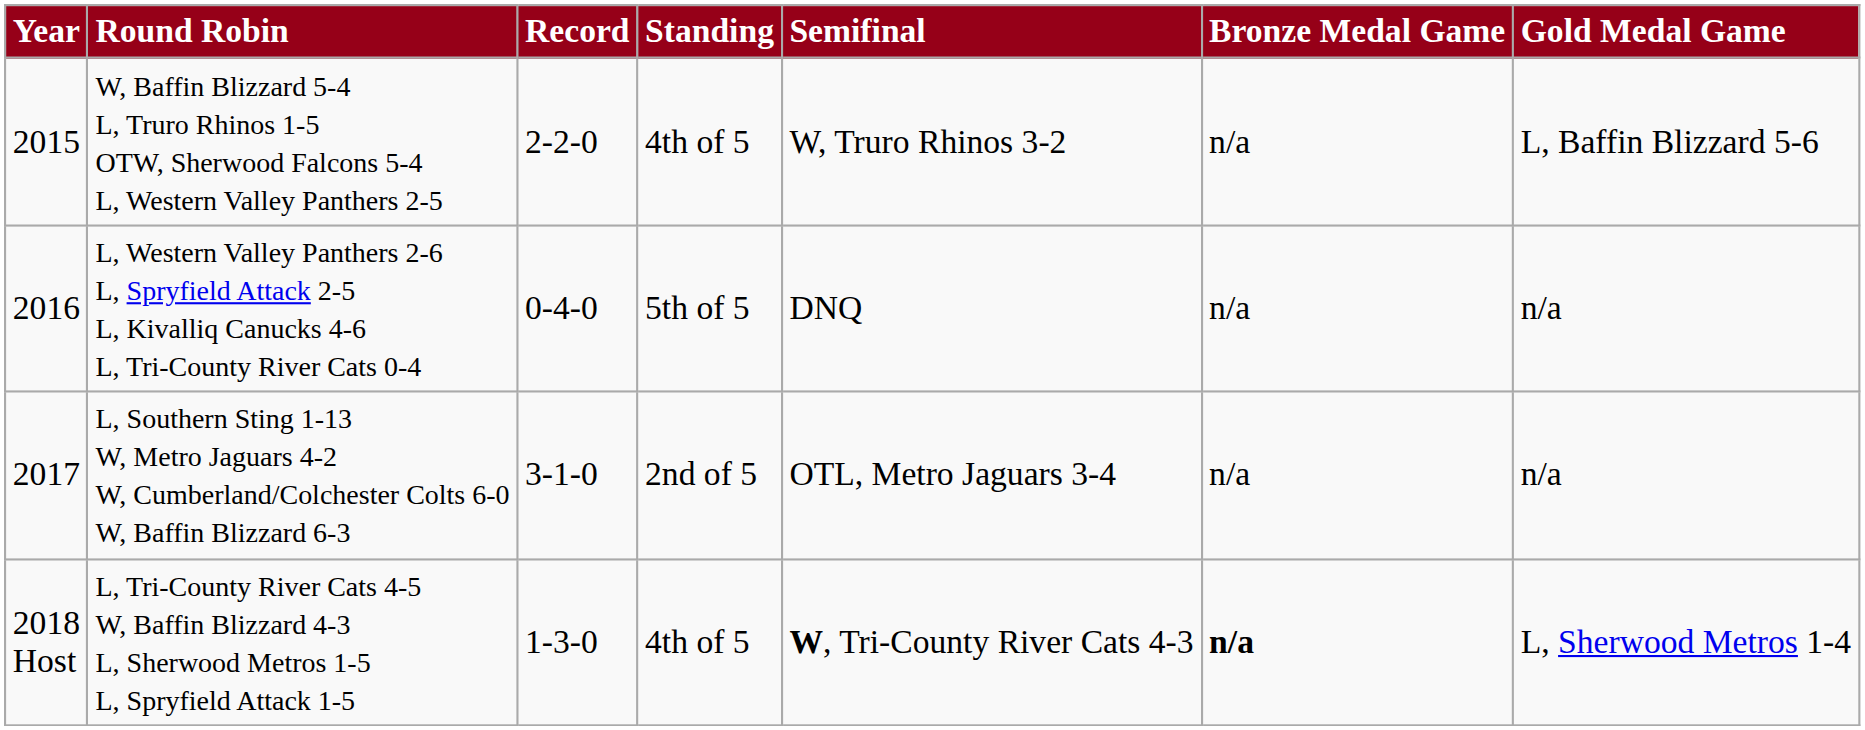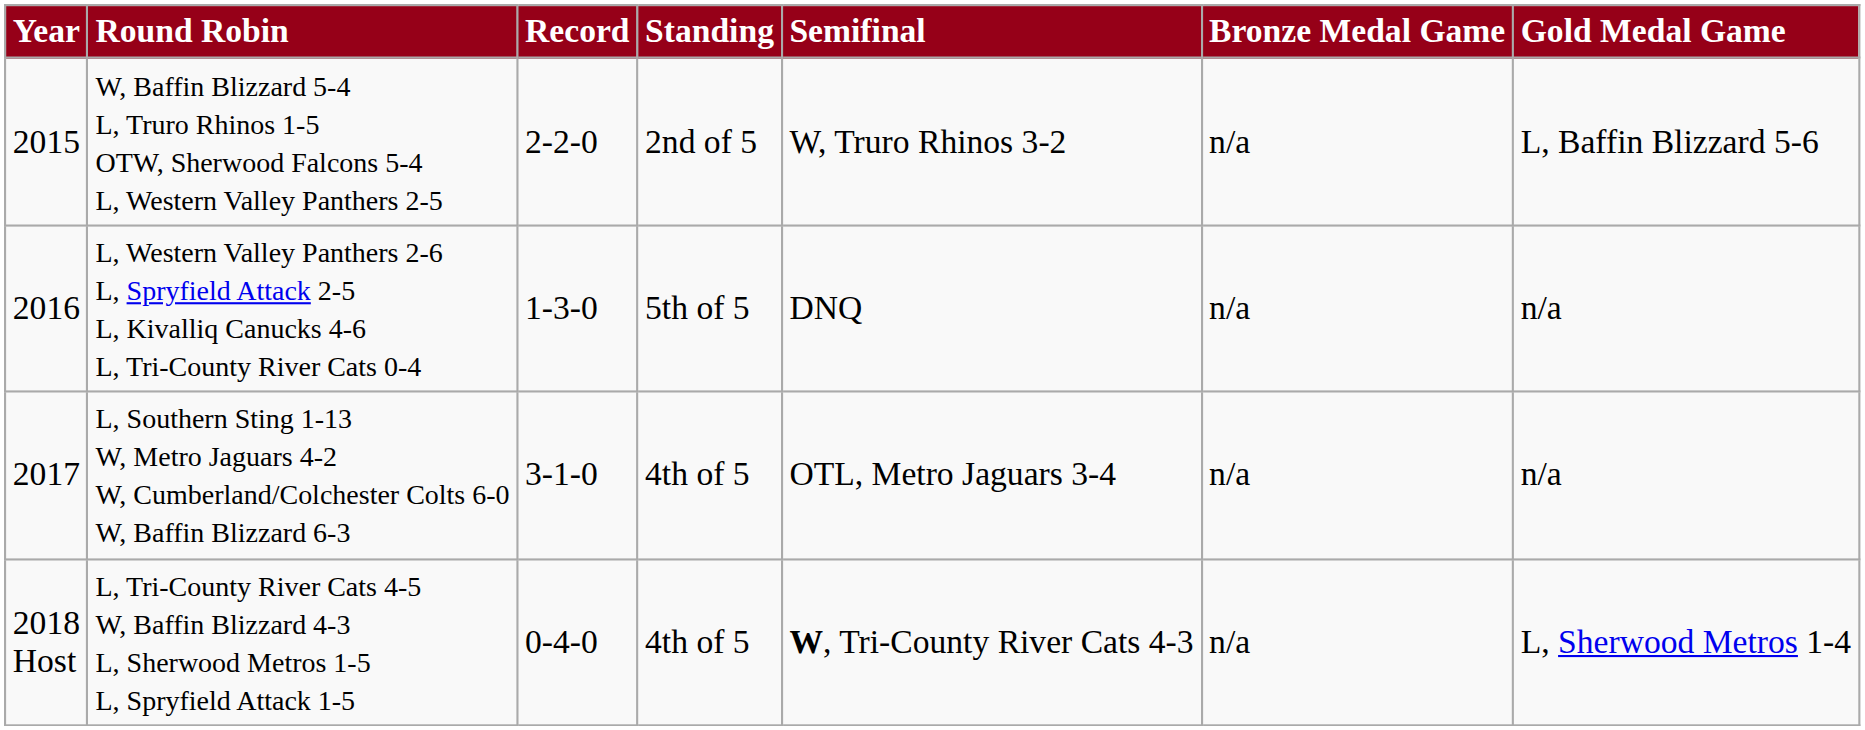(697, 141) 4th of 5 -> (701, 141) 2nd of 5
(561, 307) 0-4-0 -> (561, 307) 1-3-0
(701, 474) 2nd of 5 -> (697, 474) 4th of 5
(561, 641) 1-3-0 -> (561, 641) 0-4-0
(1232, 641) bold -> (1230, 641) normal
